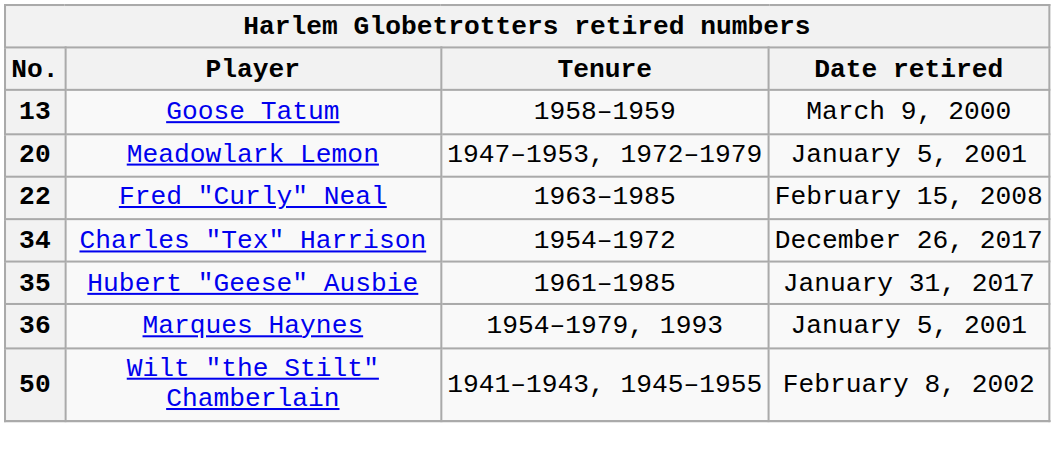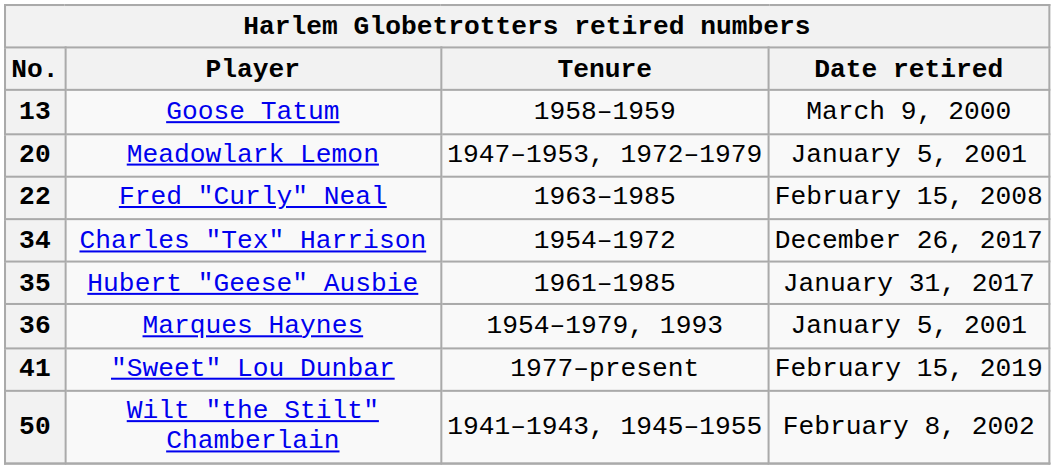+ row: (35, 369)
